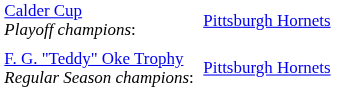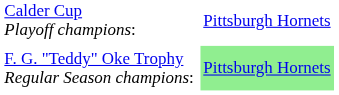(267, 68) no background -> (267, 68) lightgreen background
